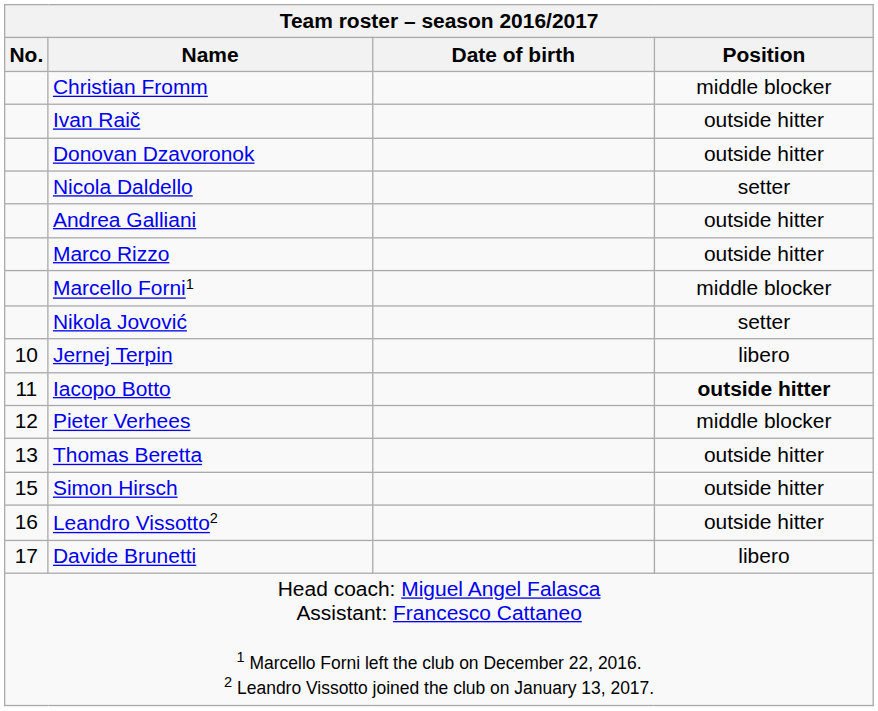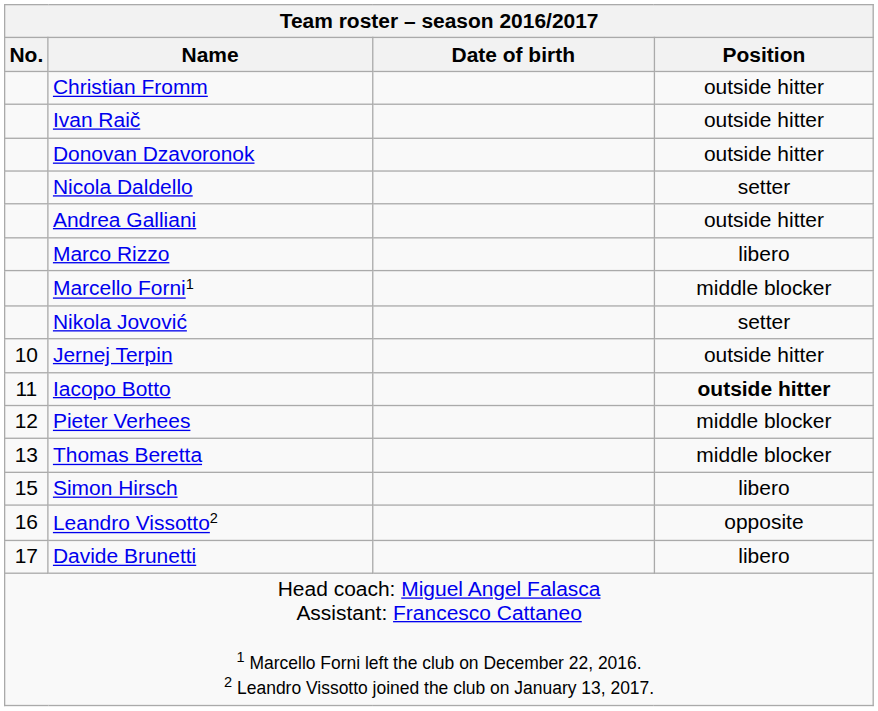(764, 87) middle blocker -> (764, 87) outside hitter
(764, 253) outside hitter -> (764, 253) libero
(764, 355) libero -> (764, 355) outside hitter
(764, 455) outside hitter -> (764, 455) middle blocker
(764, 488) outside hitter -> (764, 488) libero
(764, 522) outside hitter -> (764, 522) opposite
